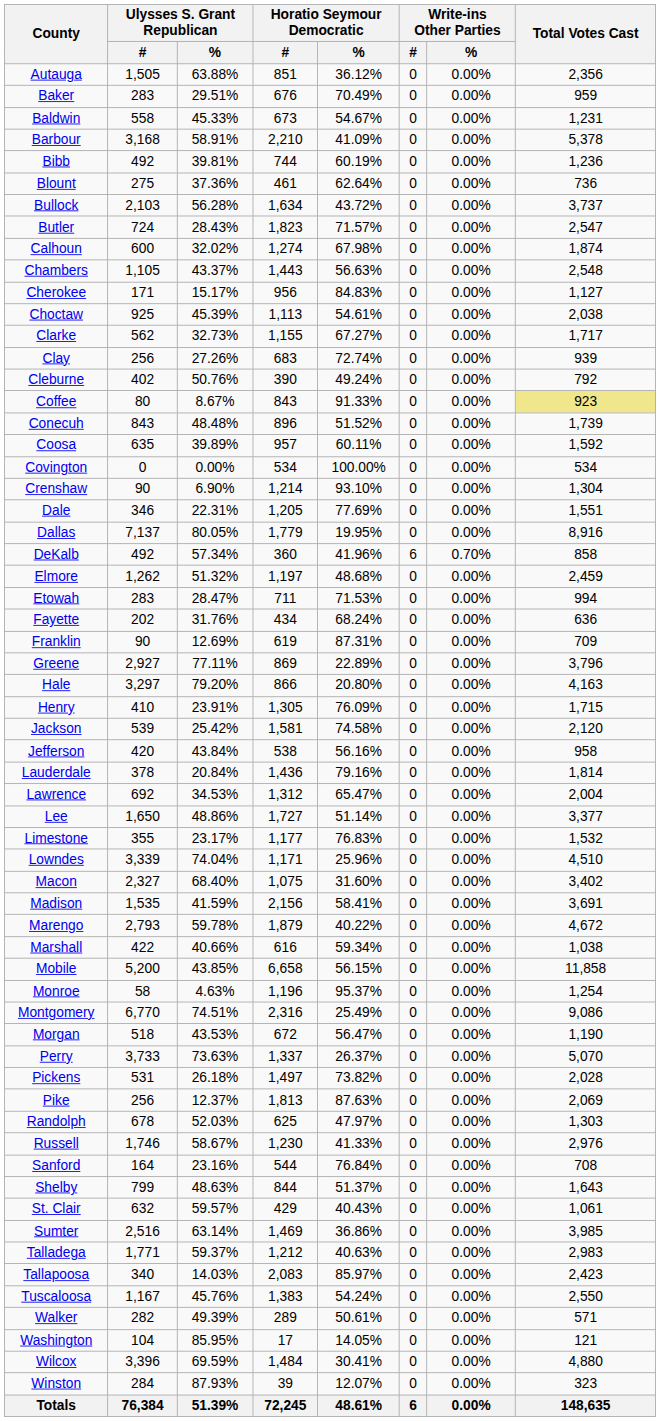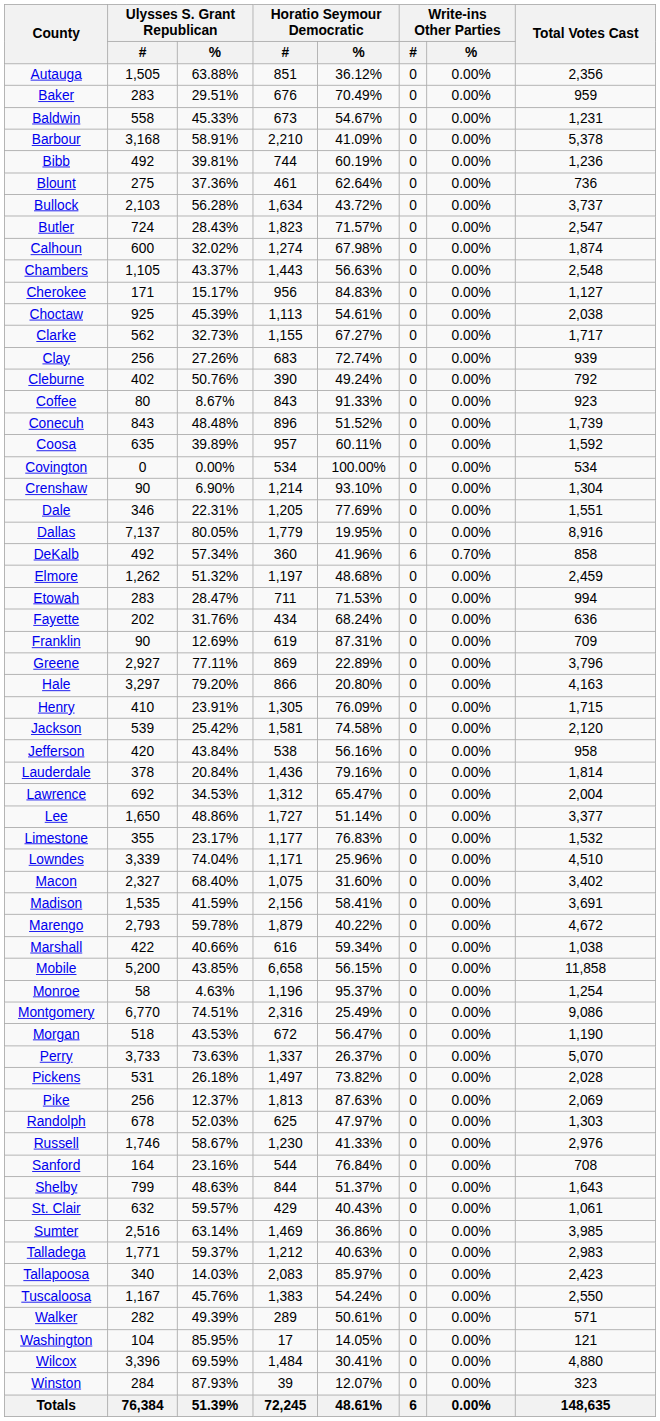(586, 401) khaki background -> (586, 401) no background
